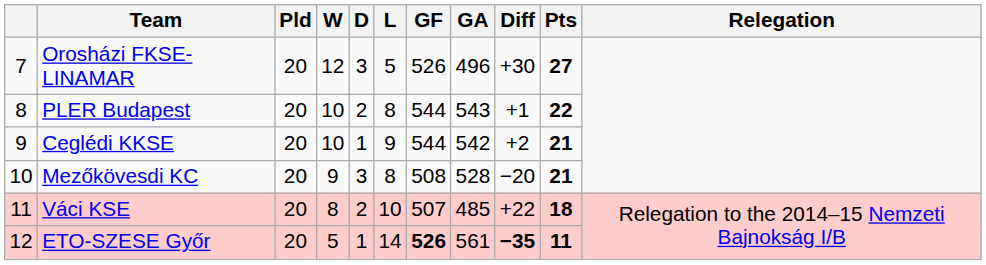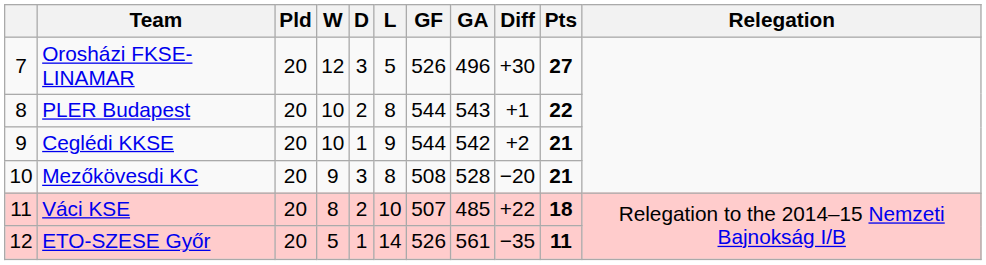(429, 242) bold -> (429, 242) normal
(518, 242) bold -> (518, 242) normal
